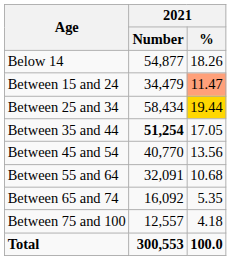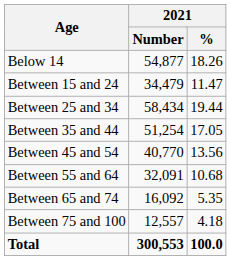(207, 84) lightsalmon background -> (207, 84) no background
(206, 107) gold background -> (206, 107) no background
(164, 130) bold -> (164, 130) normal
